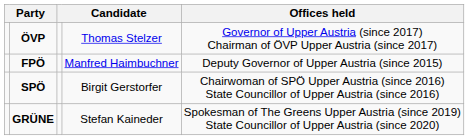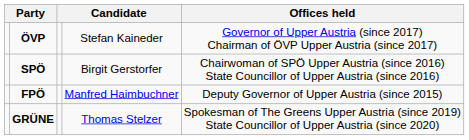(122, 38) Thomas Stelzer -> (122, 38) Stefan Kaineder
rows swapped: (33, 63) <-> (33, 87)
(122, 119) Stefan Kaineder -> (122, 119) Thomas Stelzer
